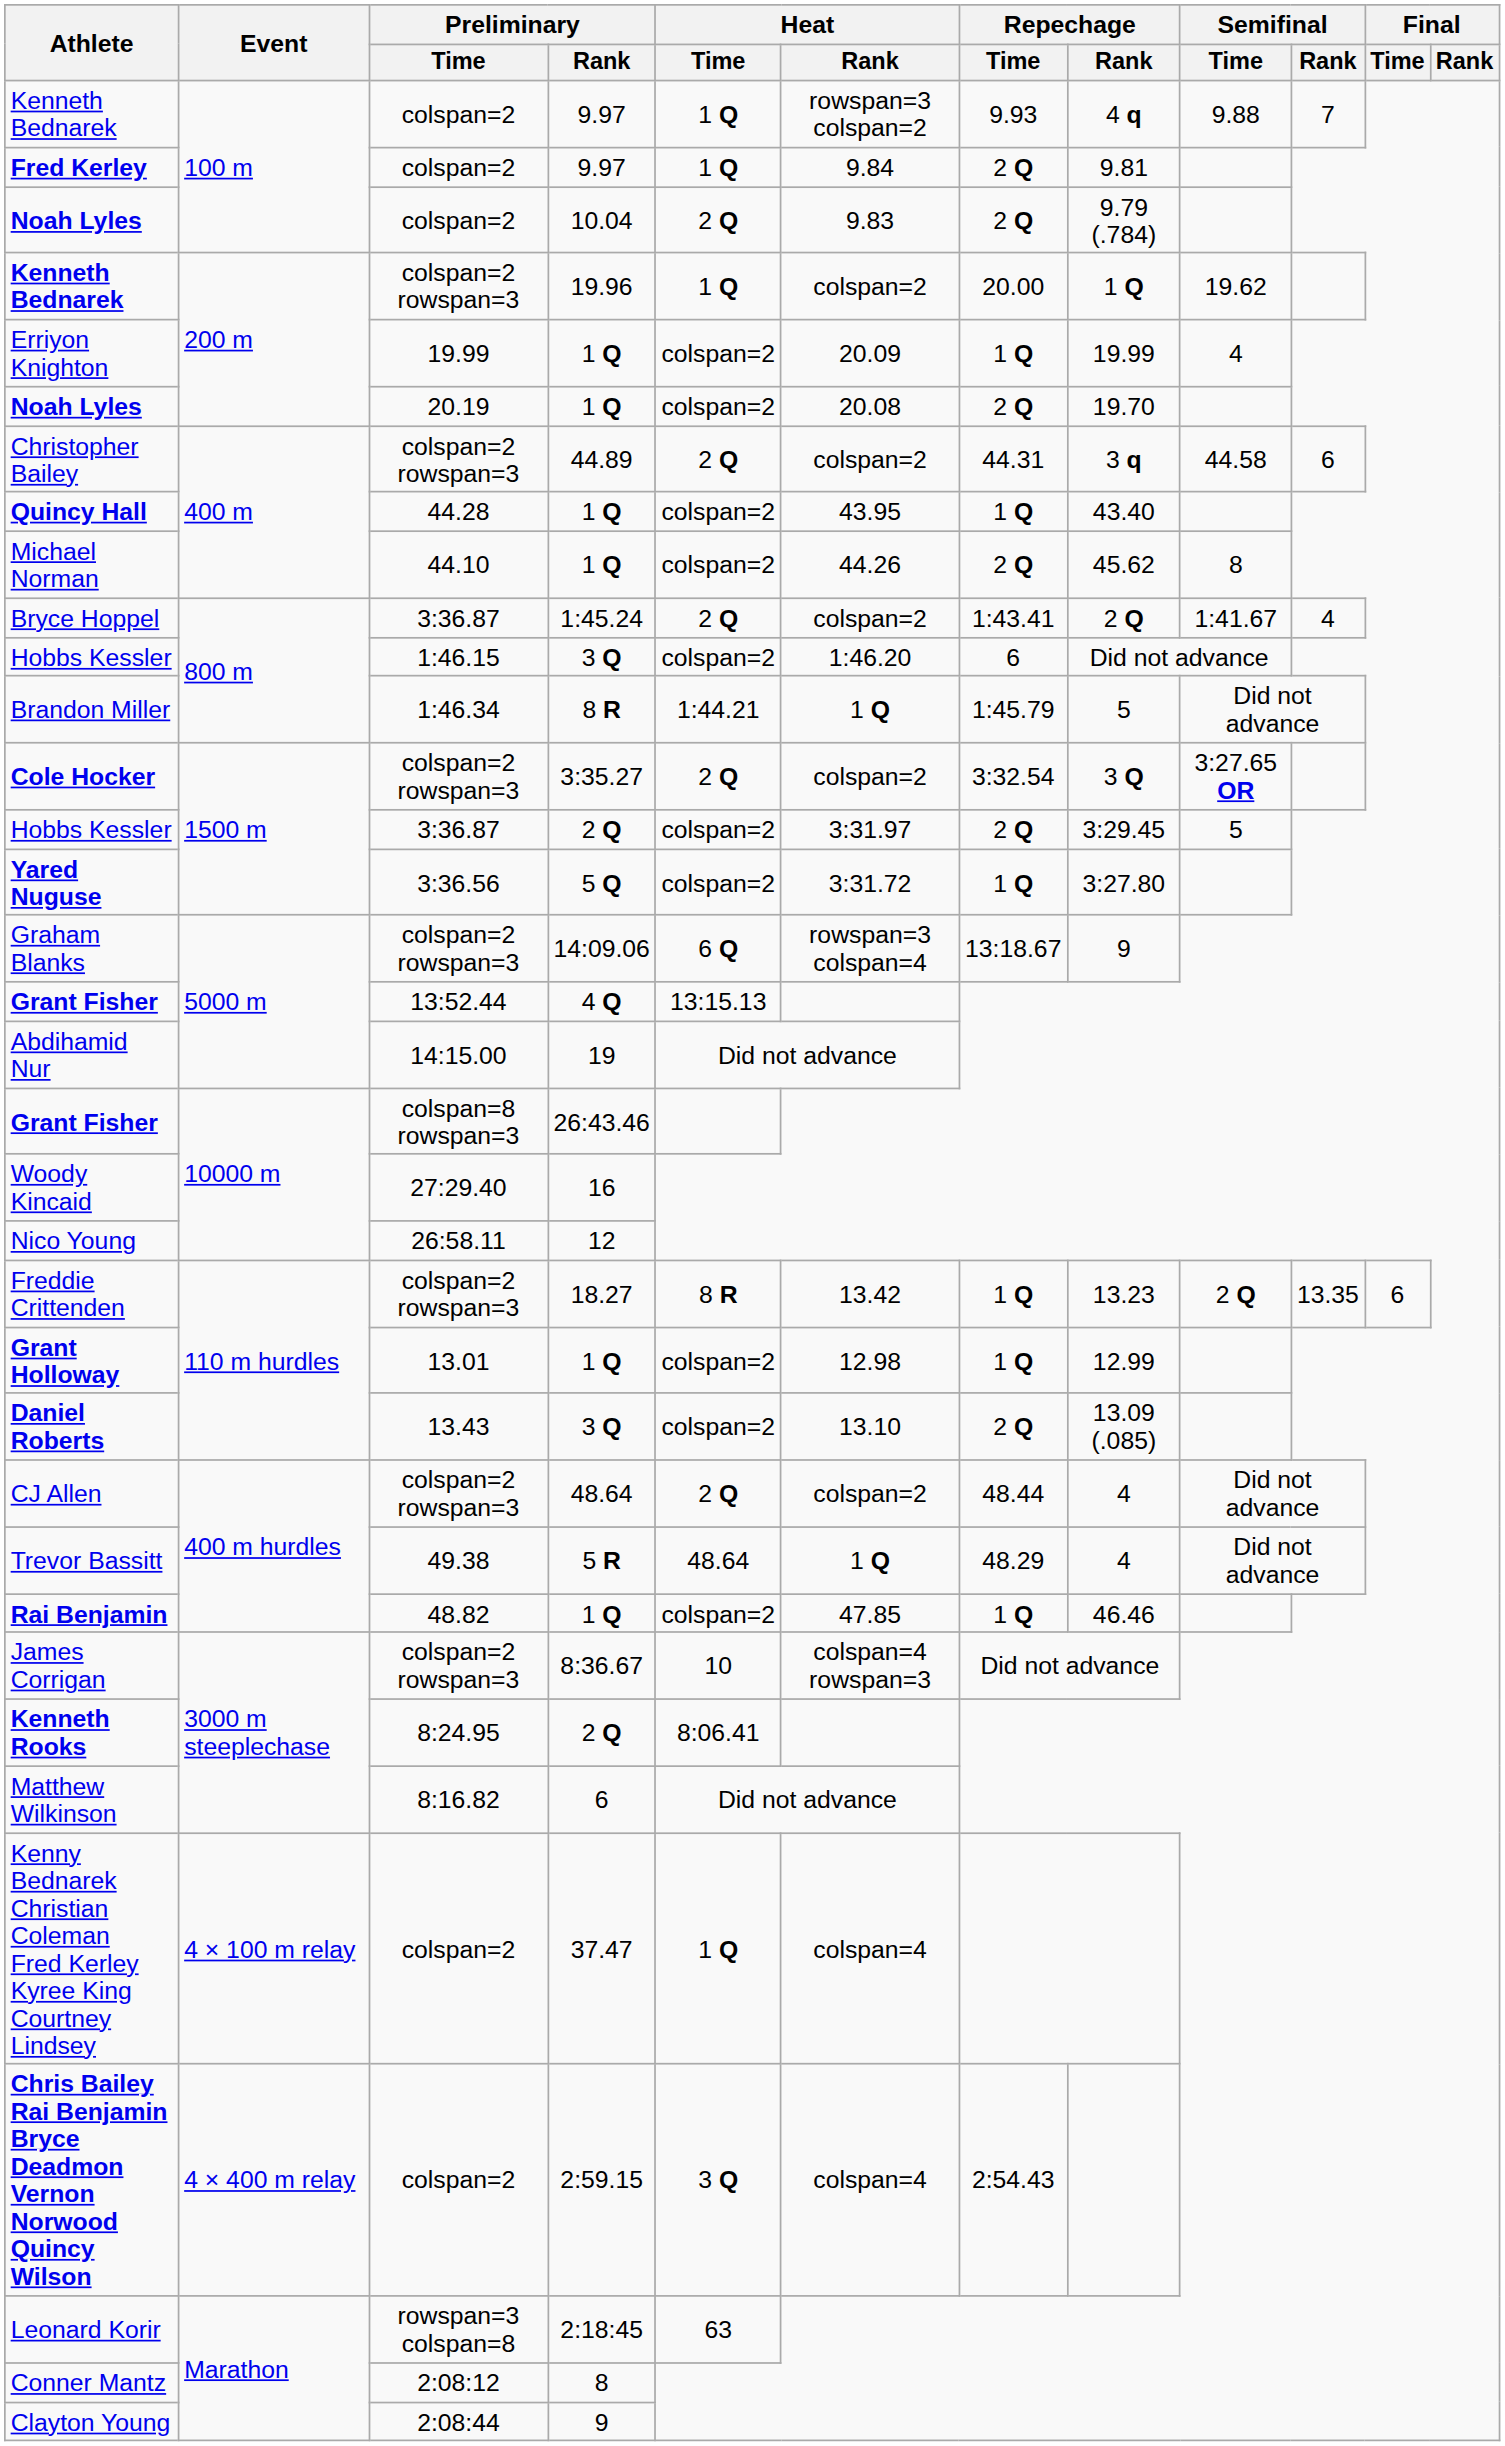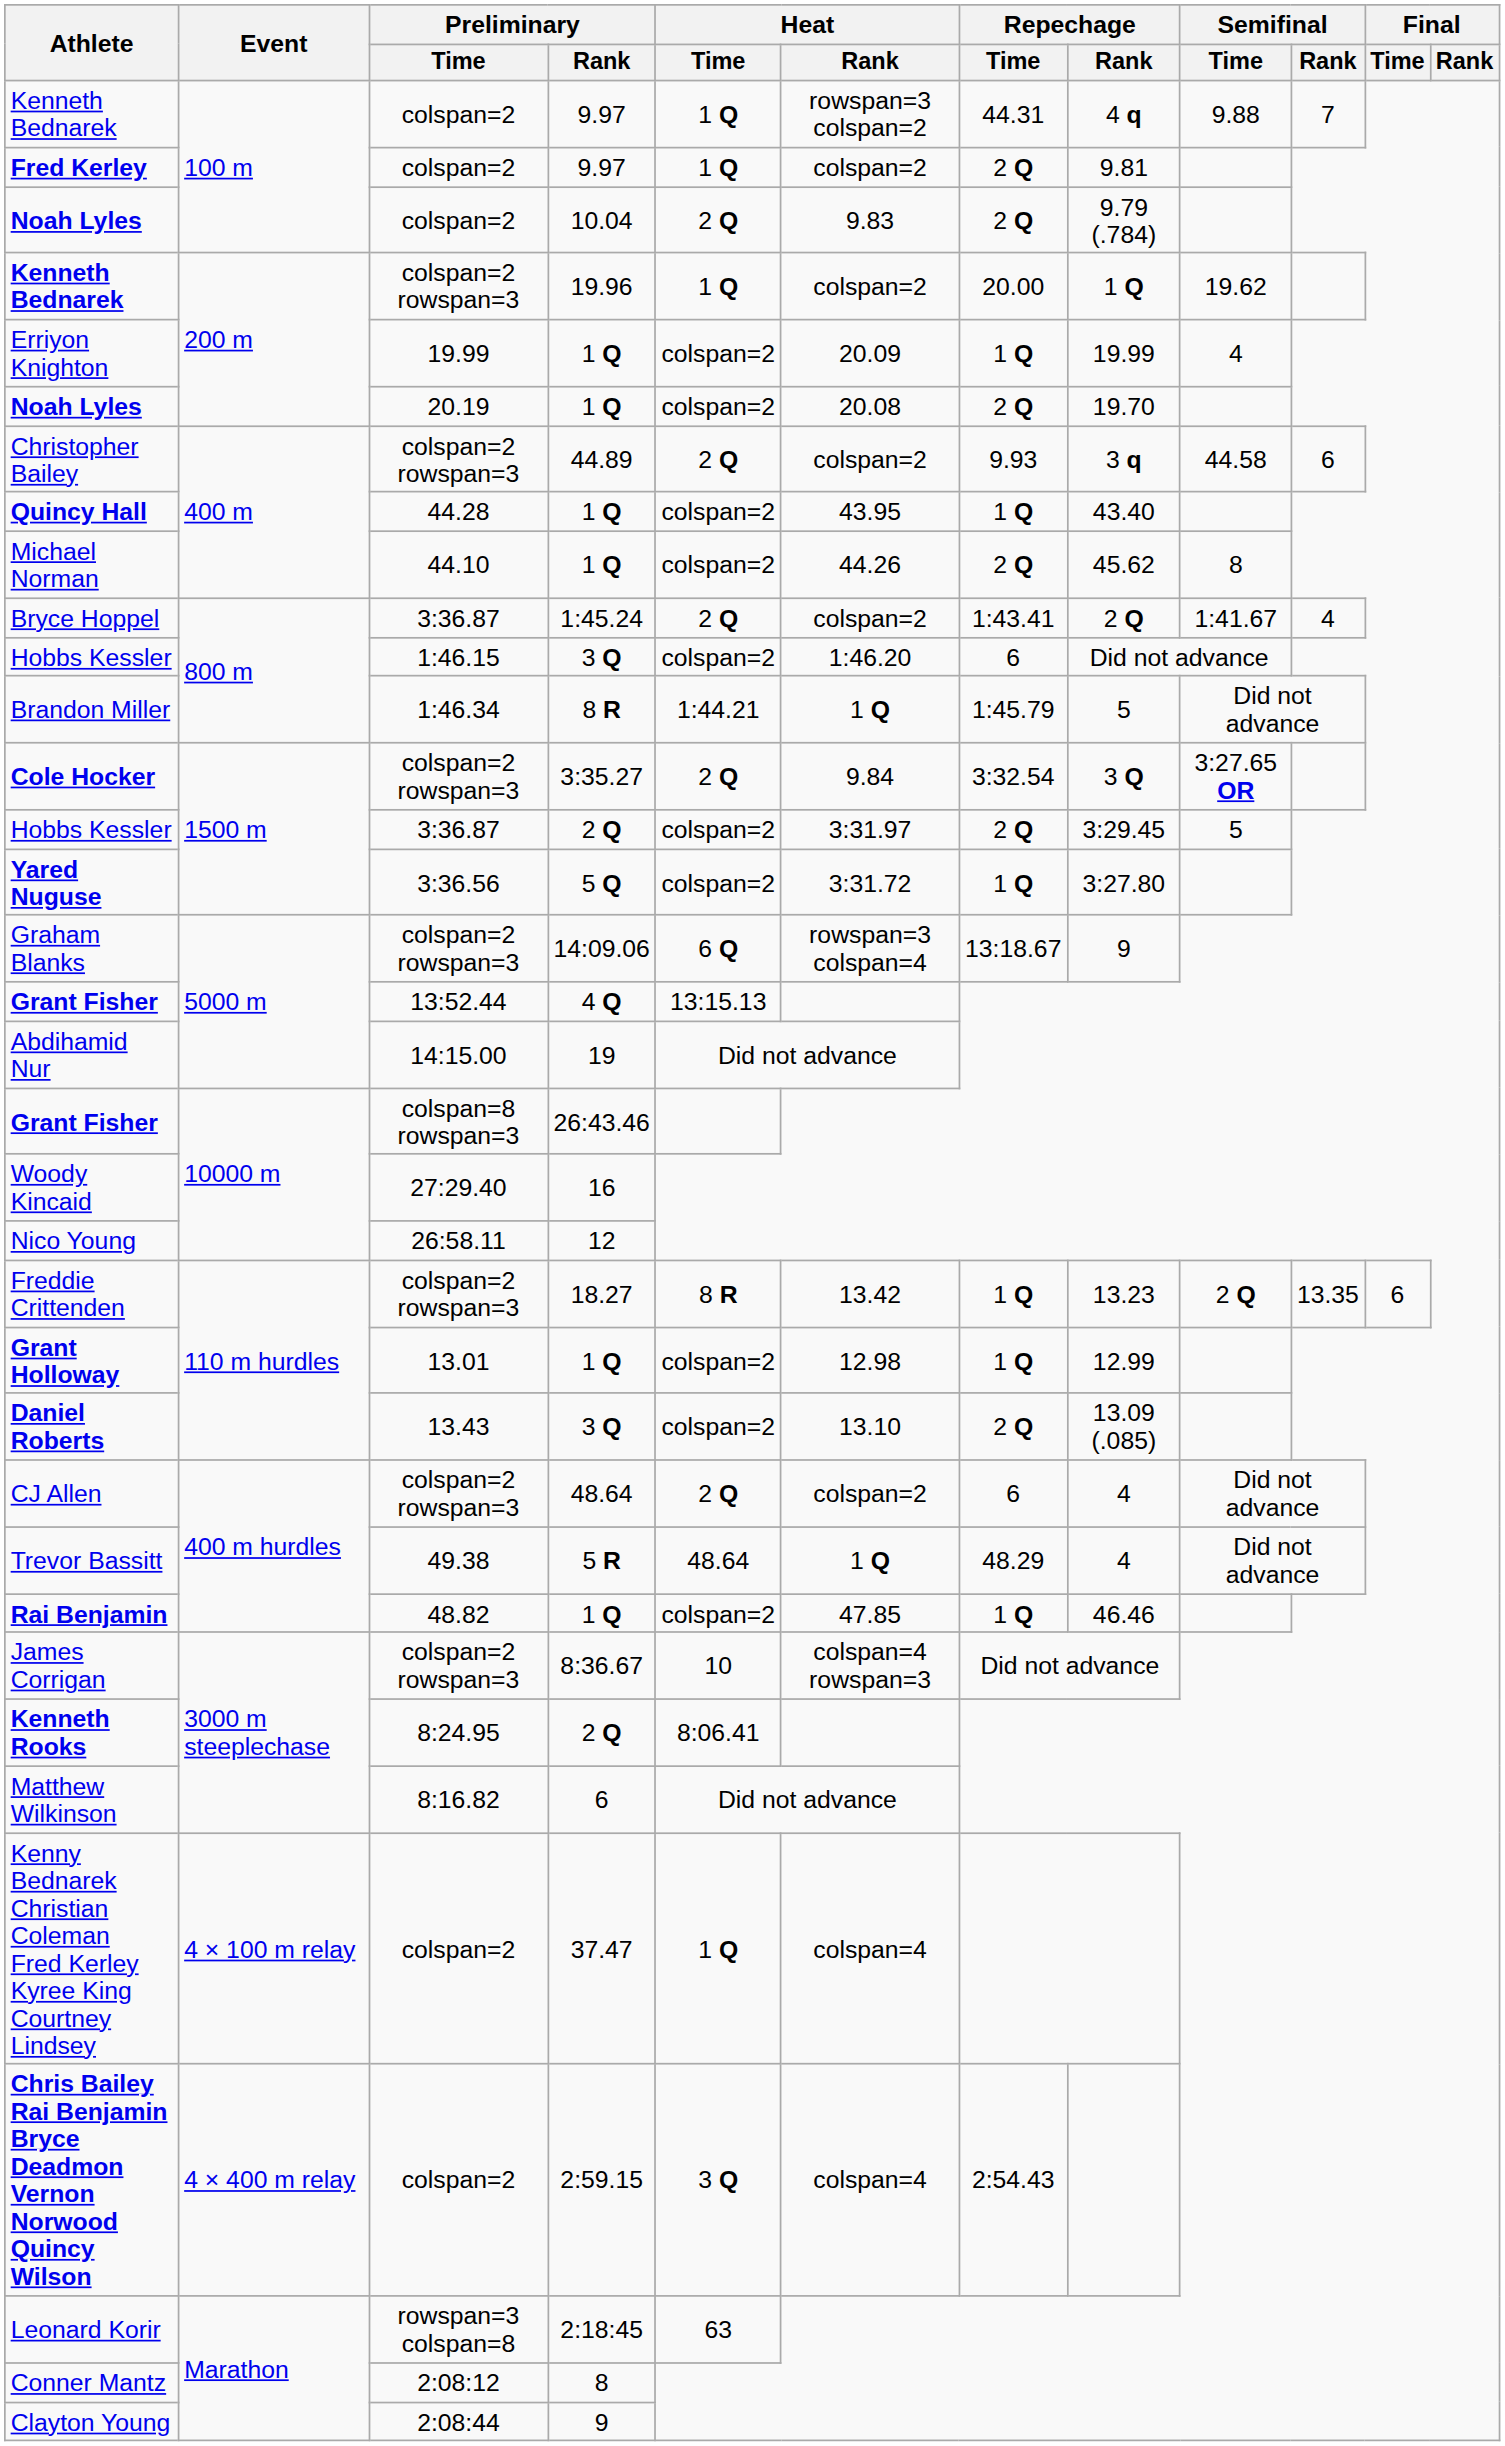(1013, 115) 9.93 -> (1013, 115) 44.31
(870, 168) 9.84 -> (870, 168) colspan=2
(1013, 459) 44.31 -> (1013, 459) 9.93
(870, 777) colspan=2 -> (870, 777) 9.84
(1013, 1494) 48.44 -> (1013, 1494) 6
